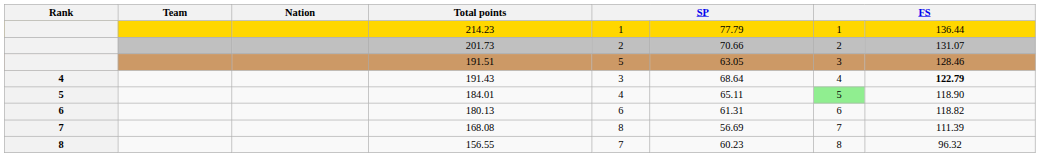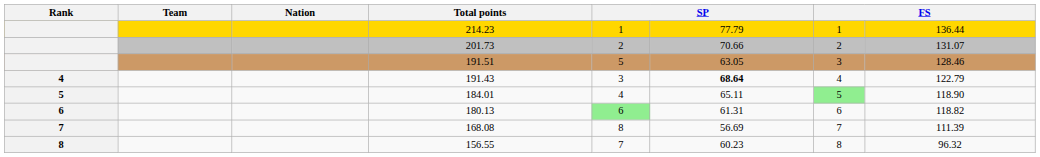(732, 78) normal -> (732, 78) bold
(950, 78) bold -> (950, 78) normal
(621, 111) no background -> (621, 111) lightgreen background
